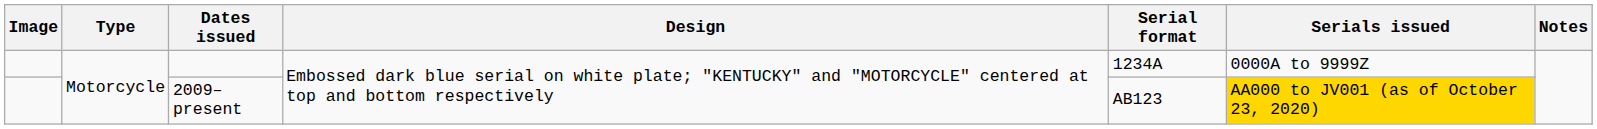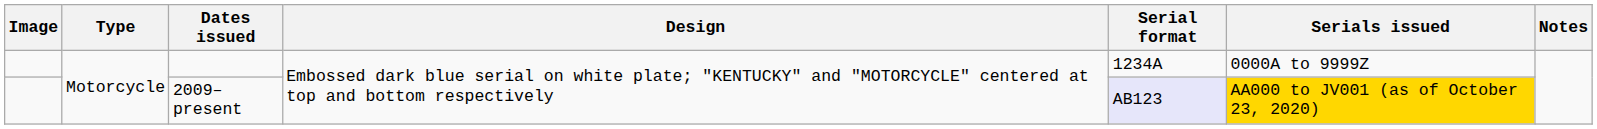(1138, 100) no background -> (1138, 100) lavender background
